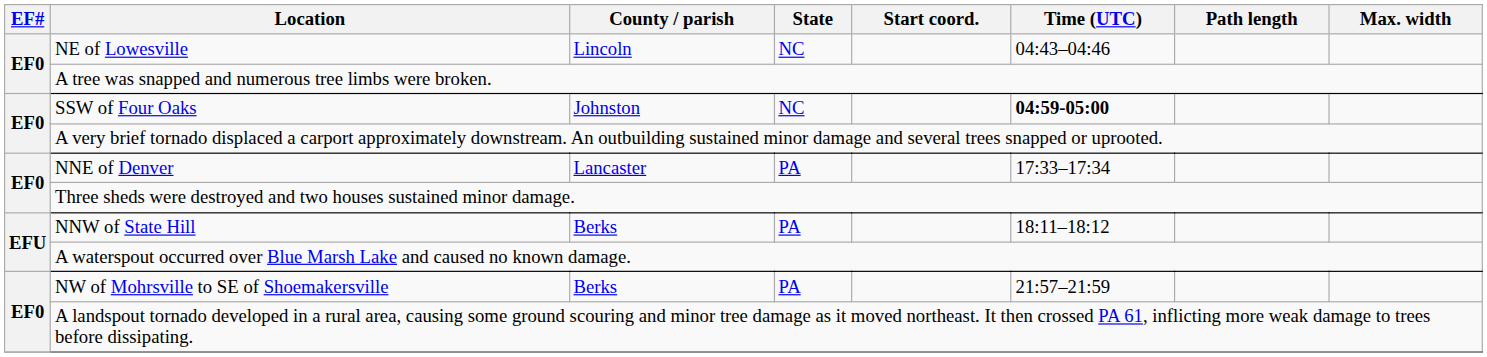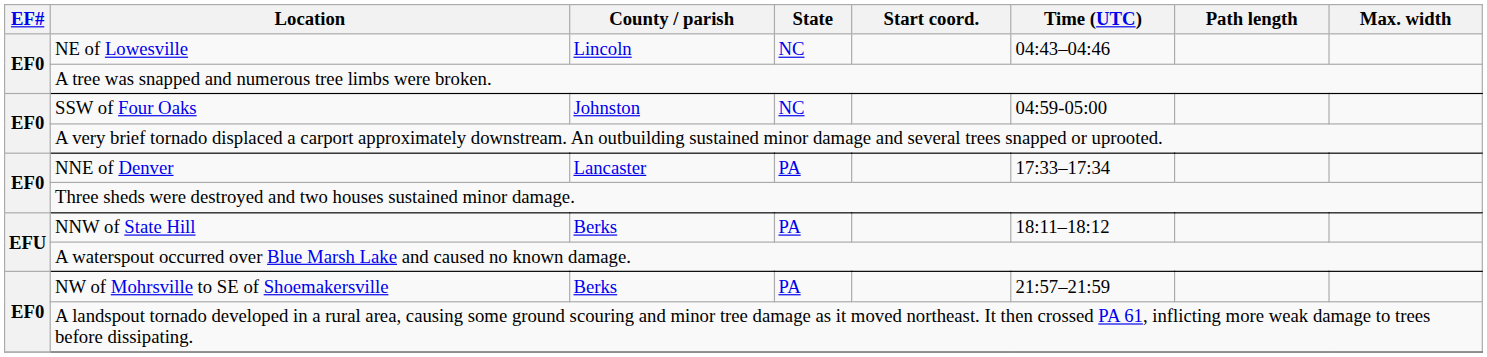(1062, 108) bold -> (1061, 108) normal
